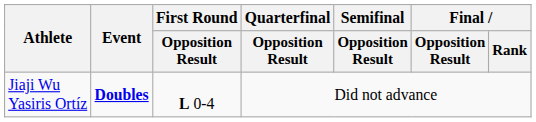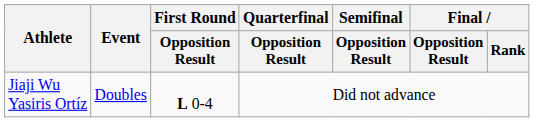(122, 94) bold -> (121, 94) normal
